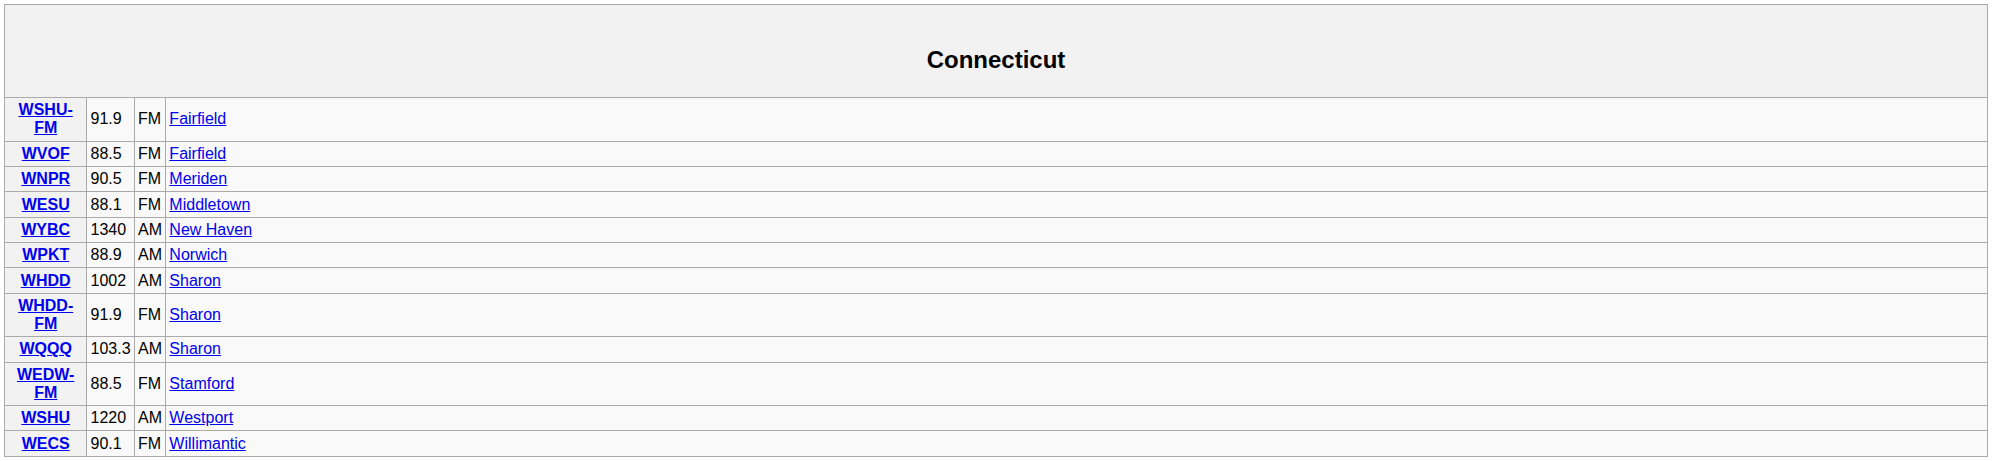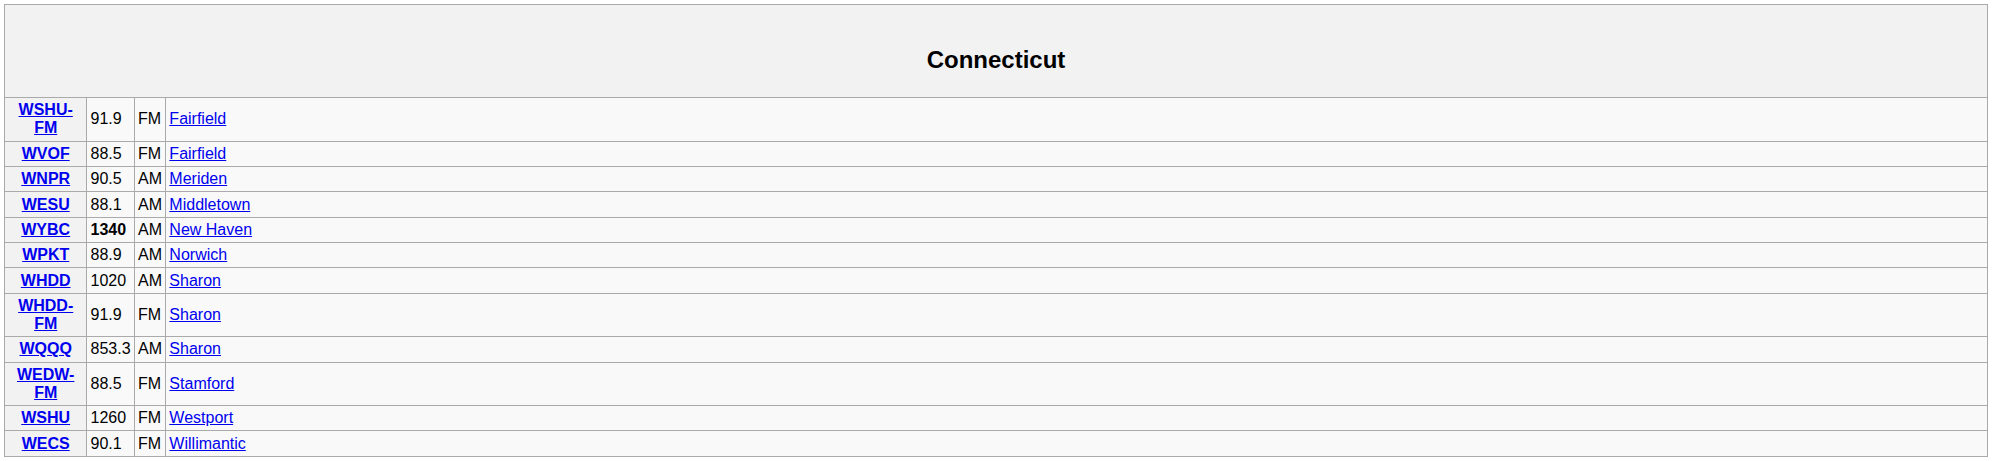(150, 179) FM -> (150, 179) AM
(150, 204) FM -> (150, 204) AM
(108, 229) normal -> (108, 229) bold
(108, 280) 1002 -> (108, 280) 1020
(111, 349) 103.3 -> (111, 349) 853.3
(108, 418) 1220 -> (108, 418) 1260
(150, 418) AM -> (150, 418) FM
